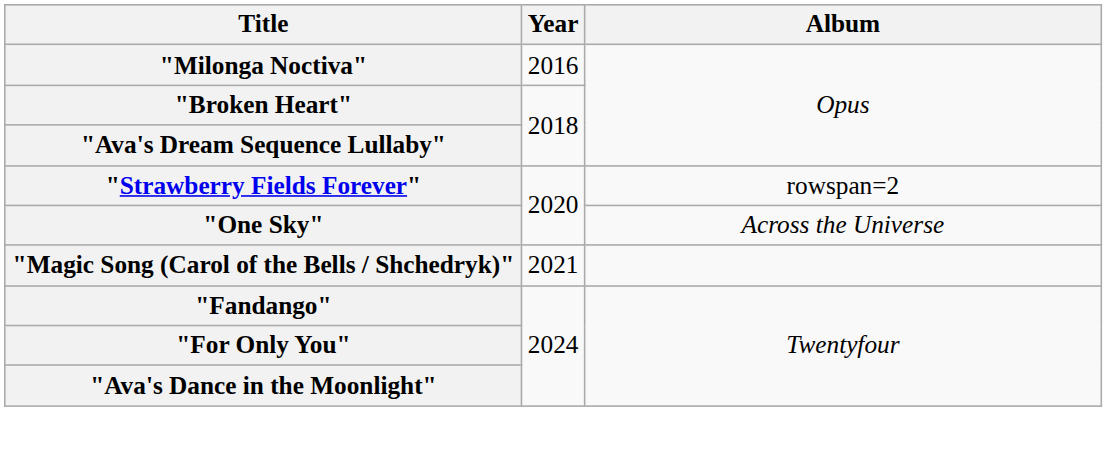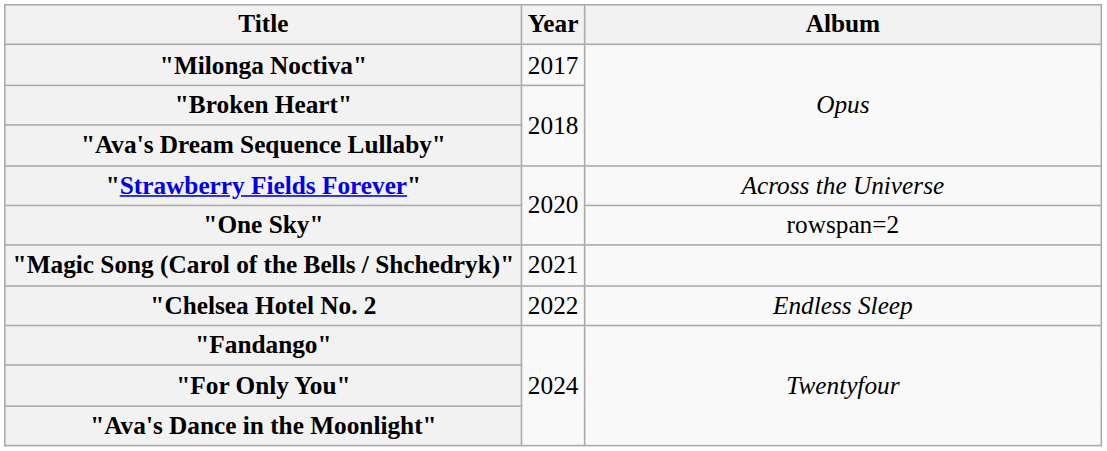(553, 64) 2016 -> (553, 64) 2017
(843, 184) rowspan=2 -> (843, 184) Across the Universe
(843, 225) Across the Universe -> (843, 225) rowspan=2
+ row: (263, 305)
